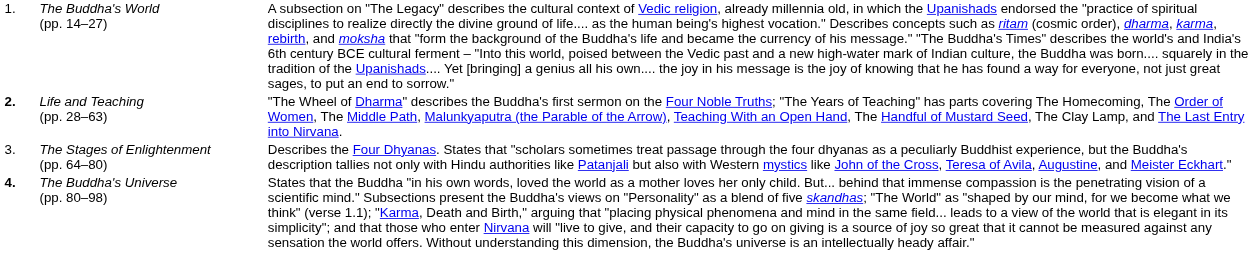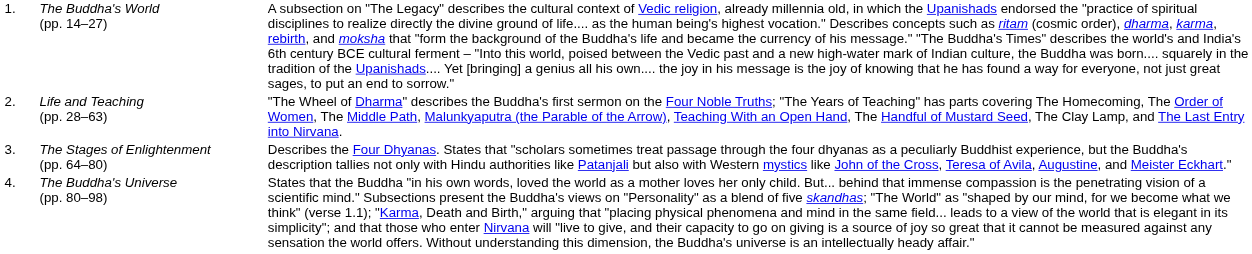(10, 102) bold -> (10, 102) normal
(10, 183) bold -> (10, 183) normal
